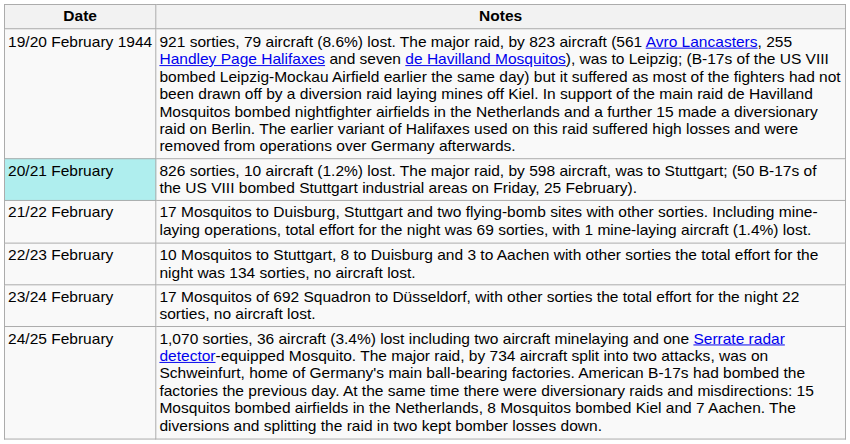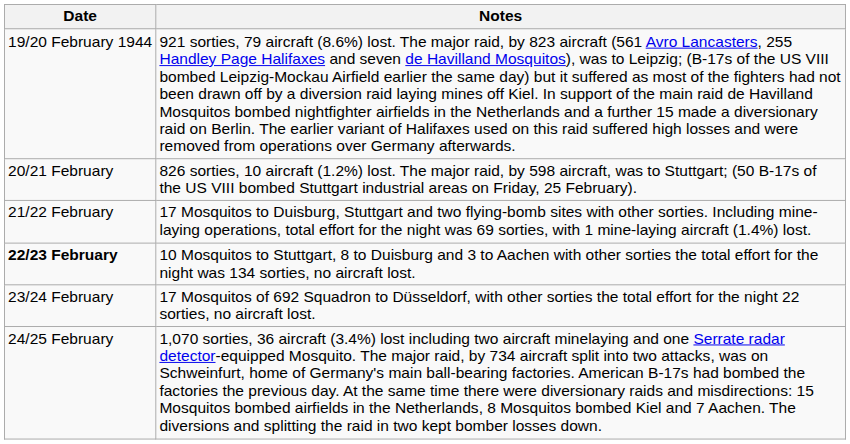(61, 170) paleturquoise background -> (61, 170) no background
(61, 254) normal -> (63, 254) bold
